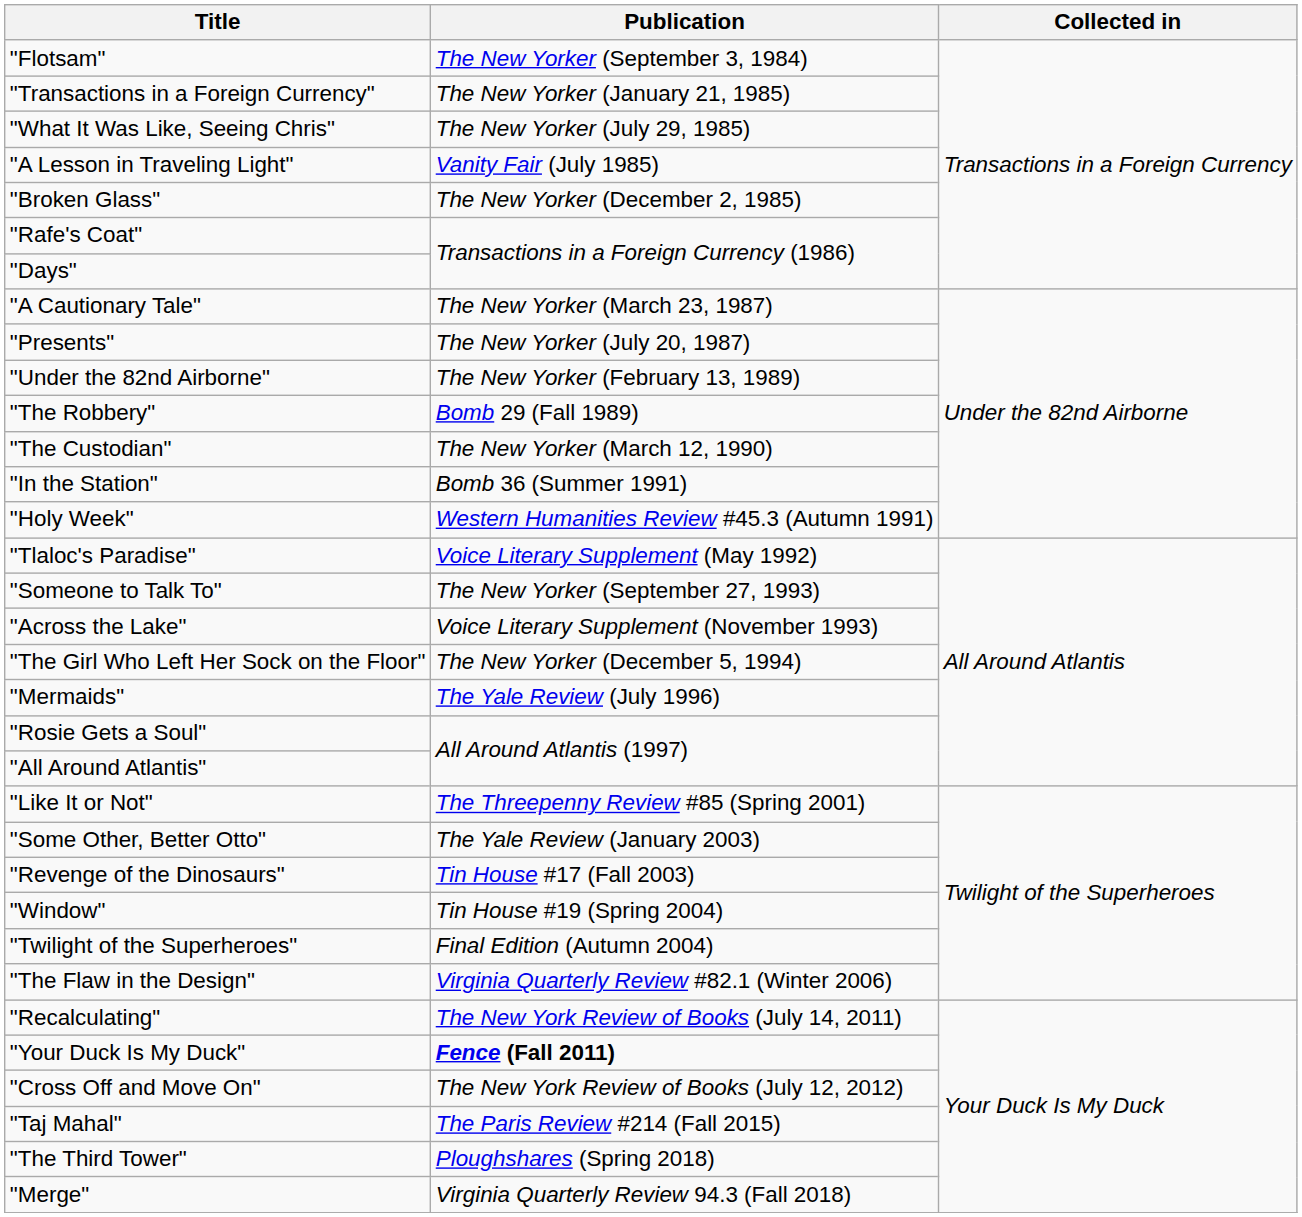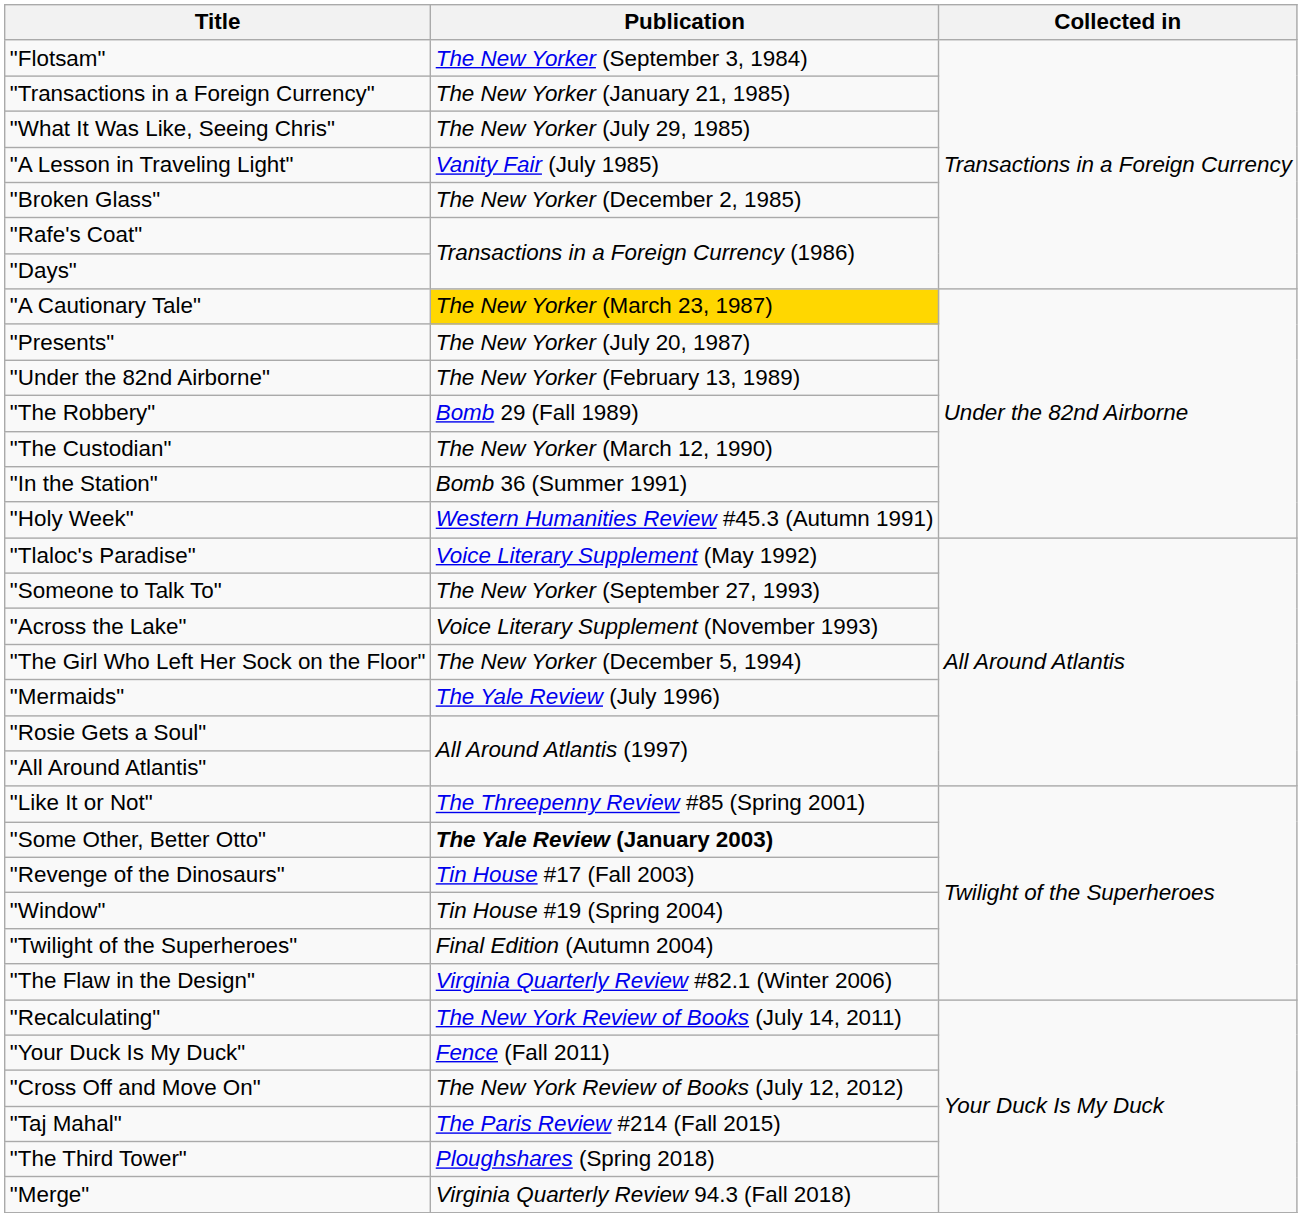(604, 306) no background -> (604, 306) gold background
(598, 839) normal -> (604, 839) bold
(525, 1052) bold -> (523, 1052) normal
